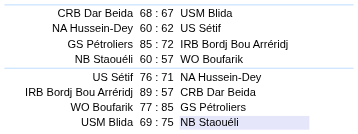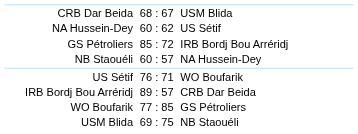(212, 59) WO Boufarik -> (221, 59) NA Hussein-Dey
(221, 77) NA Hussein-Dey -> (212, 77) WO Boufarik
(209, 122) lavender background -> (209, 122) no background
